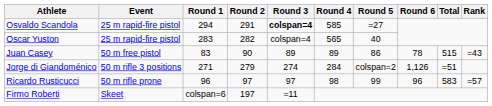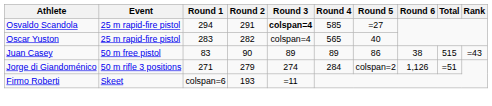(417, 53) 78 -> (417, 53) 38
- row: (43, 81)
(247, 95) 197 -> (247, 81) 193
